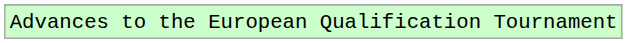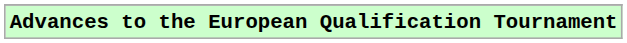(314, 22) normal -> (314, 22) bold
